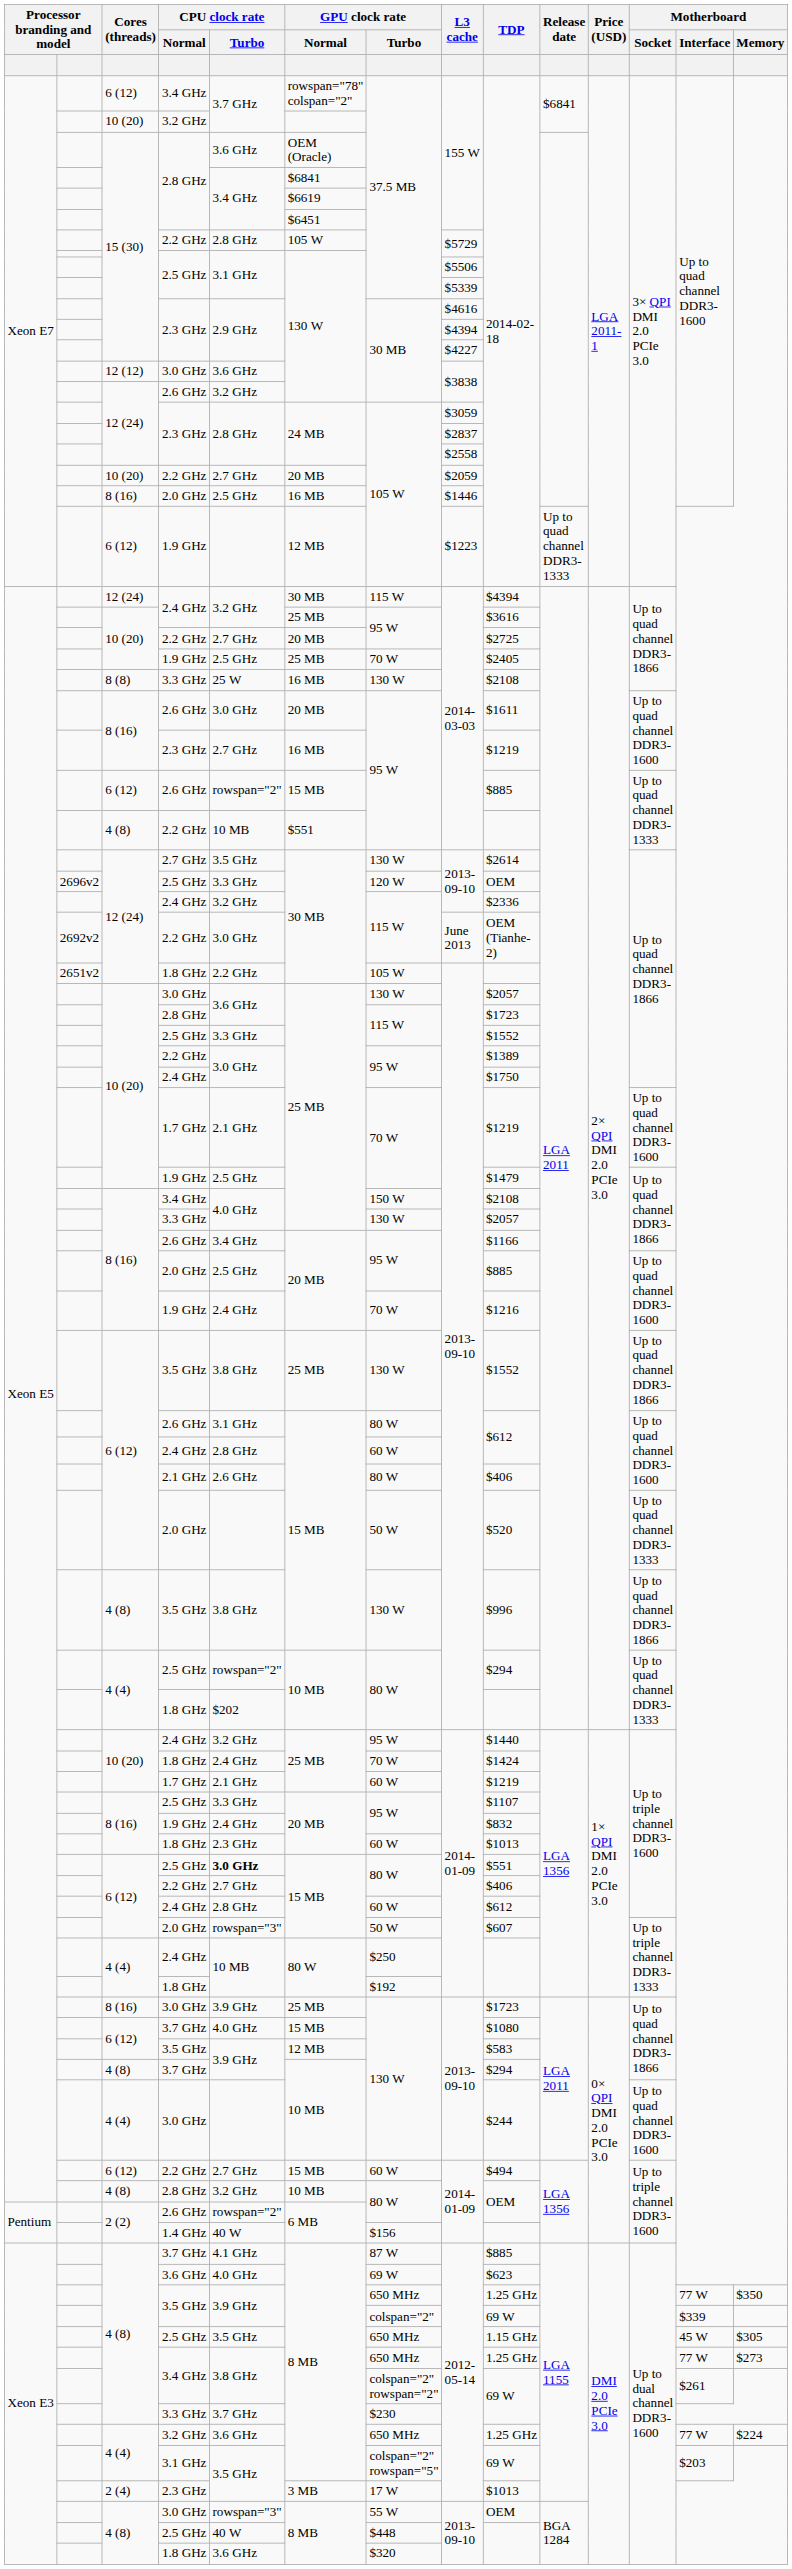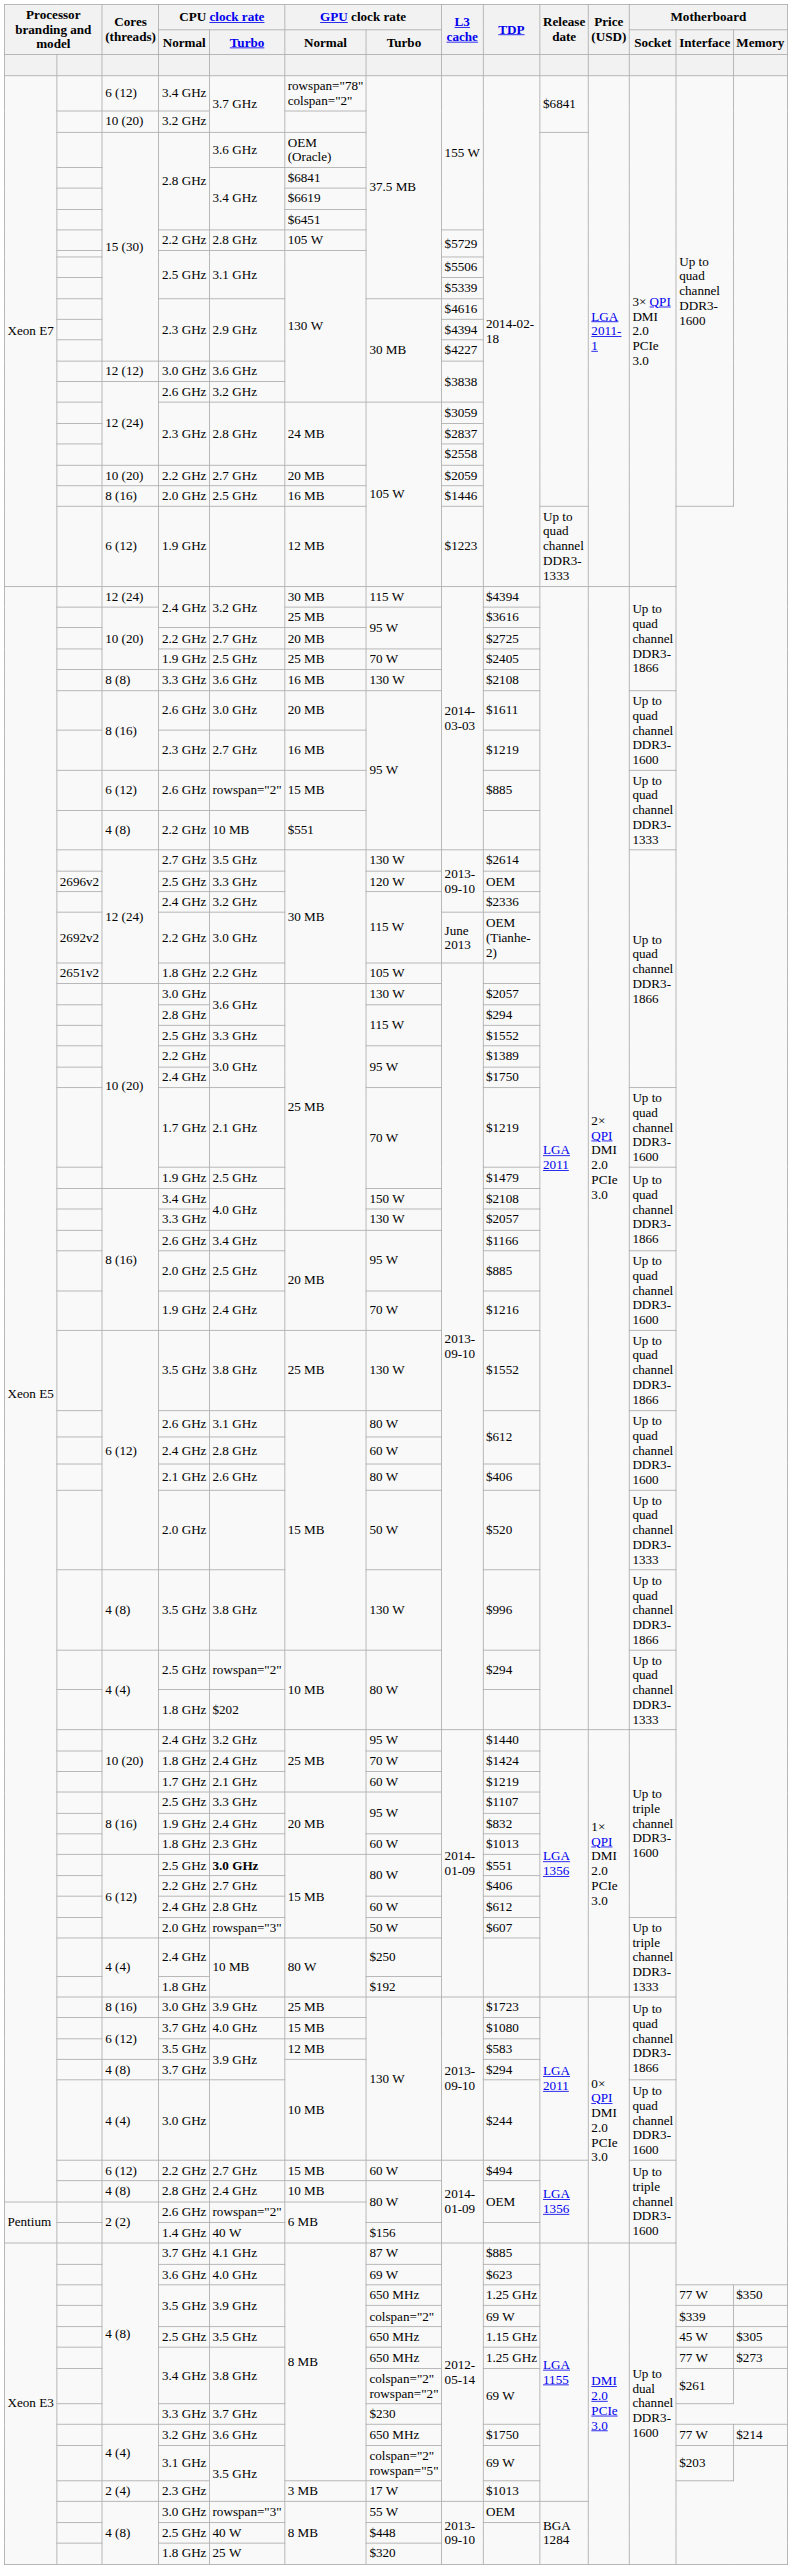(227, 680) 25 W -> (235, 680) 3.6 GHz
(502, 1014) $1723 -> (499, 1014) $294
(235, 2191) 3.2 GHz -> (235, 2191) 2.4 GHz
(511, 2434) 1.25 GHz -> (502, 2434) $1750
(749, 2434) $224 -> (749, 2434) $214
(235, 2553) 3.6 GHz -> (227, 2553) 25 W
